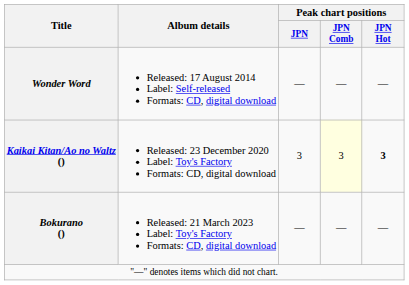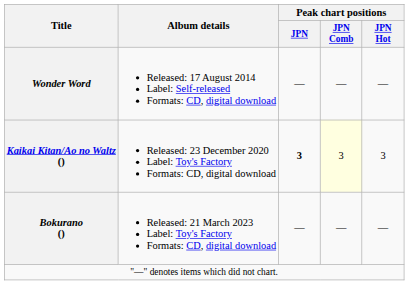(299, 156) normal -> (299, 156) bold
(383, 156) bold -> (383, 156) normal
